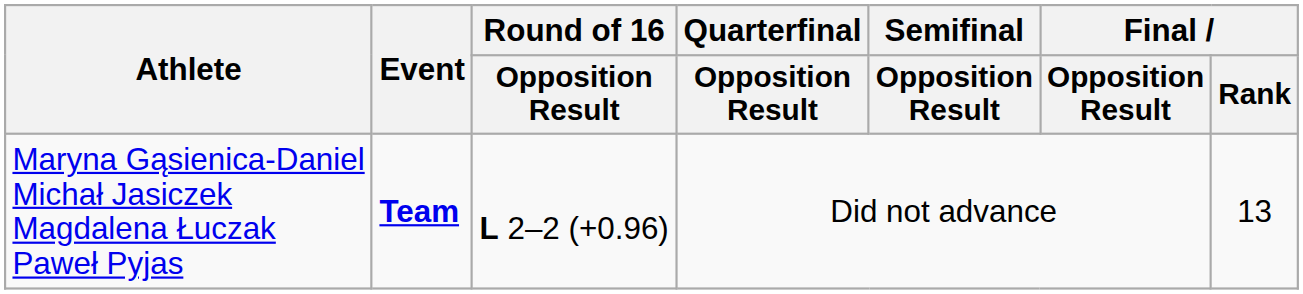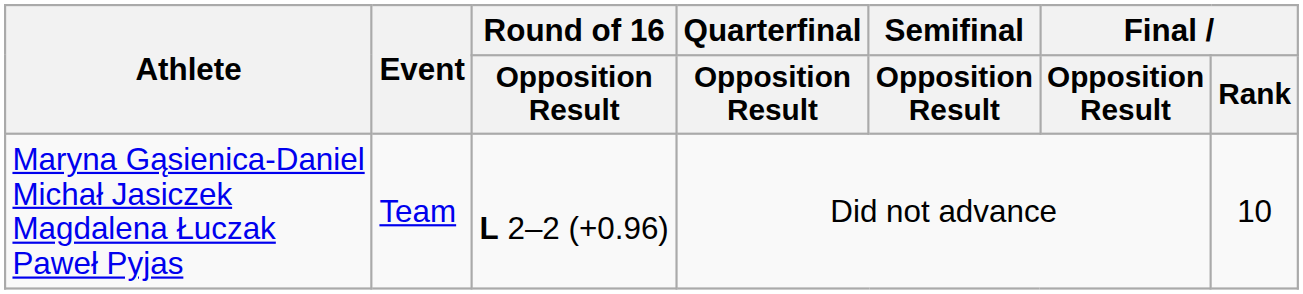(419, 212) bold -> (418, 212) normal
(1255, 212) 13 -> (1255, 212) 10
